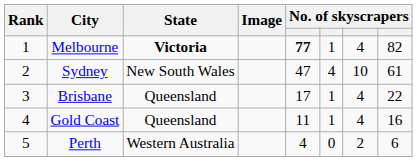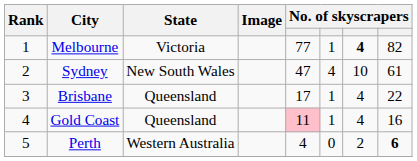(180, 47) bold -> (180, 47) normal
(303, 47) bold -> (303, 47) normal
(360, 47) normal -> (360, 47) bold
(303, 119) no background -> (303, 119) pink background
(395, 144) normal -> (395, 144) bold
